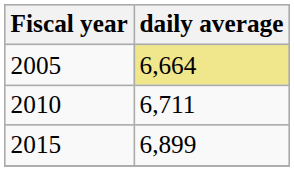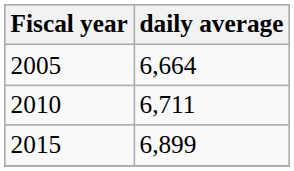(168, 64) khaki background -> (168, 64) no background
